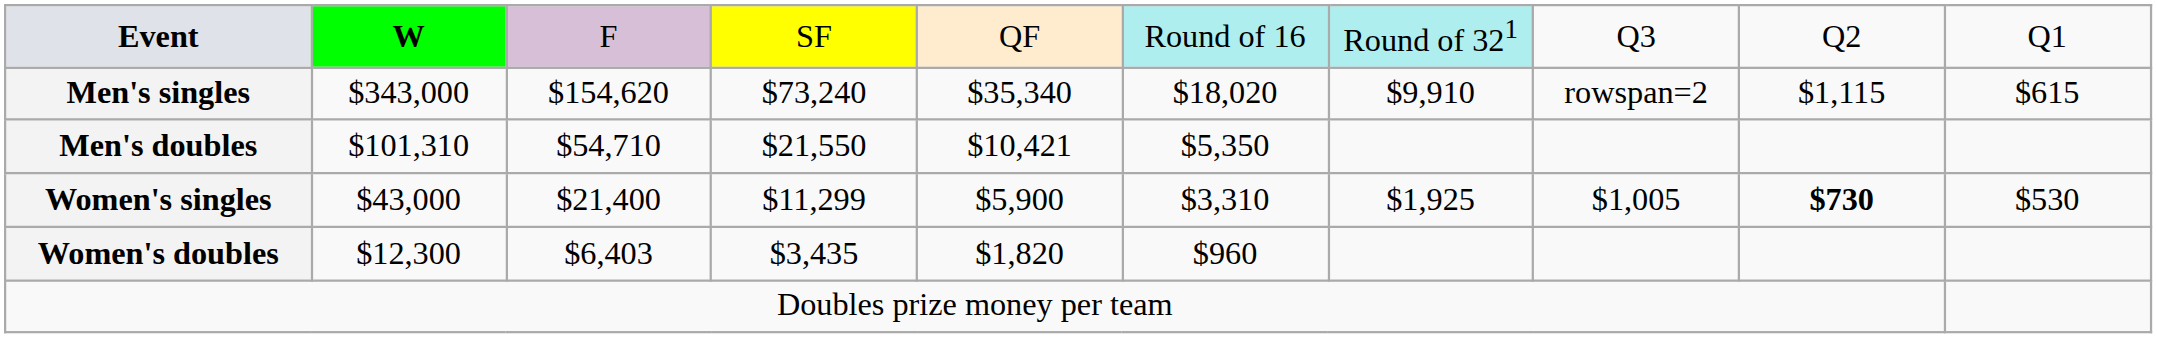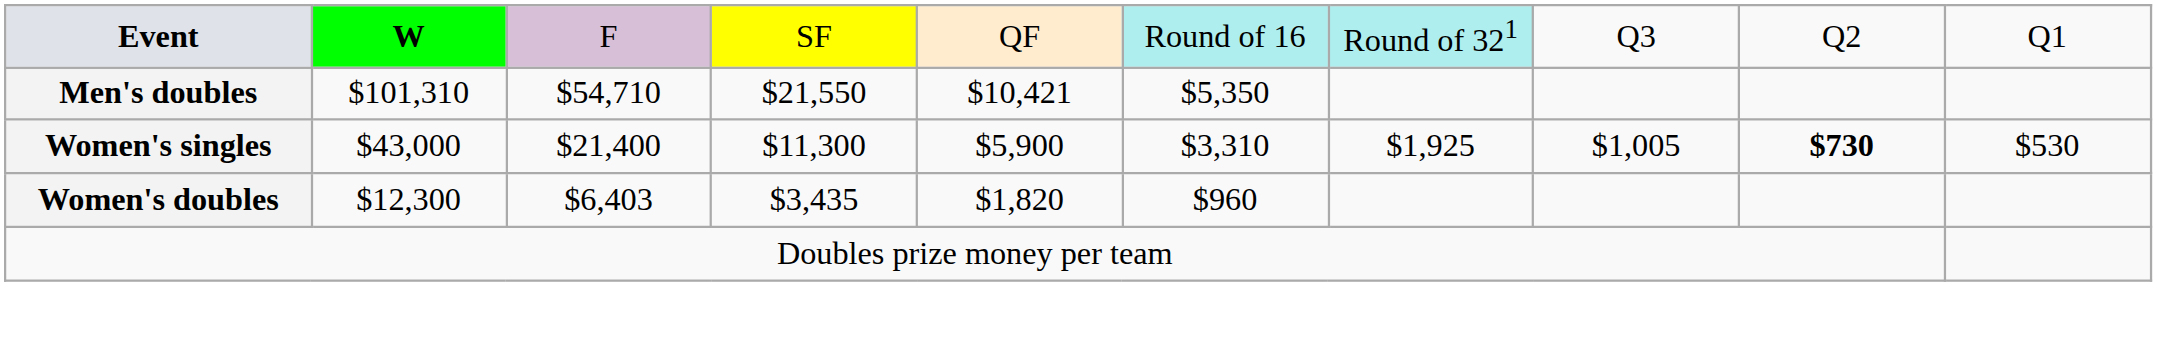- row: (158, 93)
(814, 199) $11,299 -> (814, 146) $11,300
